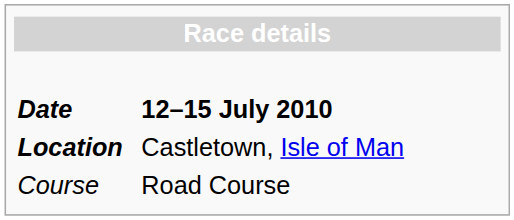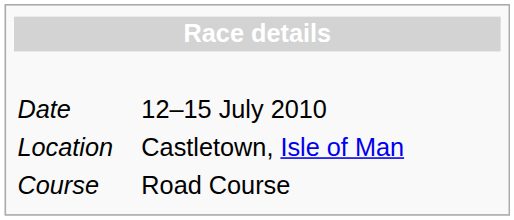(45, 109) bold -> (44, 109) normal
(237, 109) bold -> (234, 109) normal
(70, 147) bold -> (65, 147) normal
